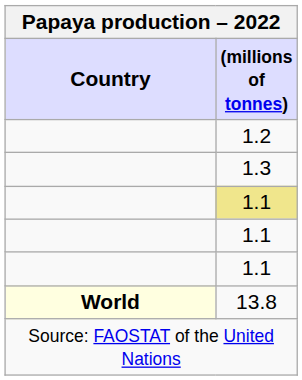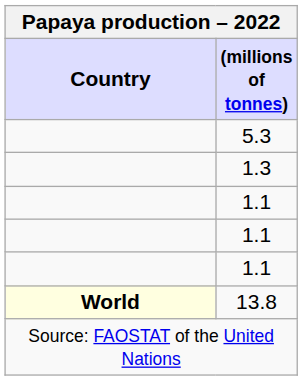(256, 135) 1.2 -> (256, 135) 5.3
(256, 202) khaki background -> (256, 202) no background
